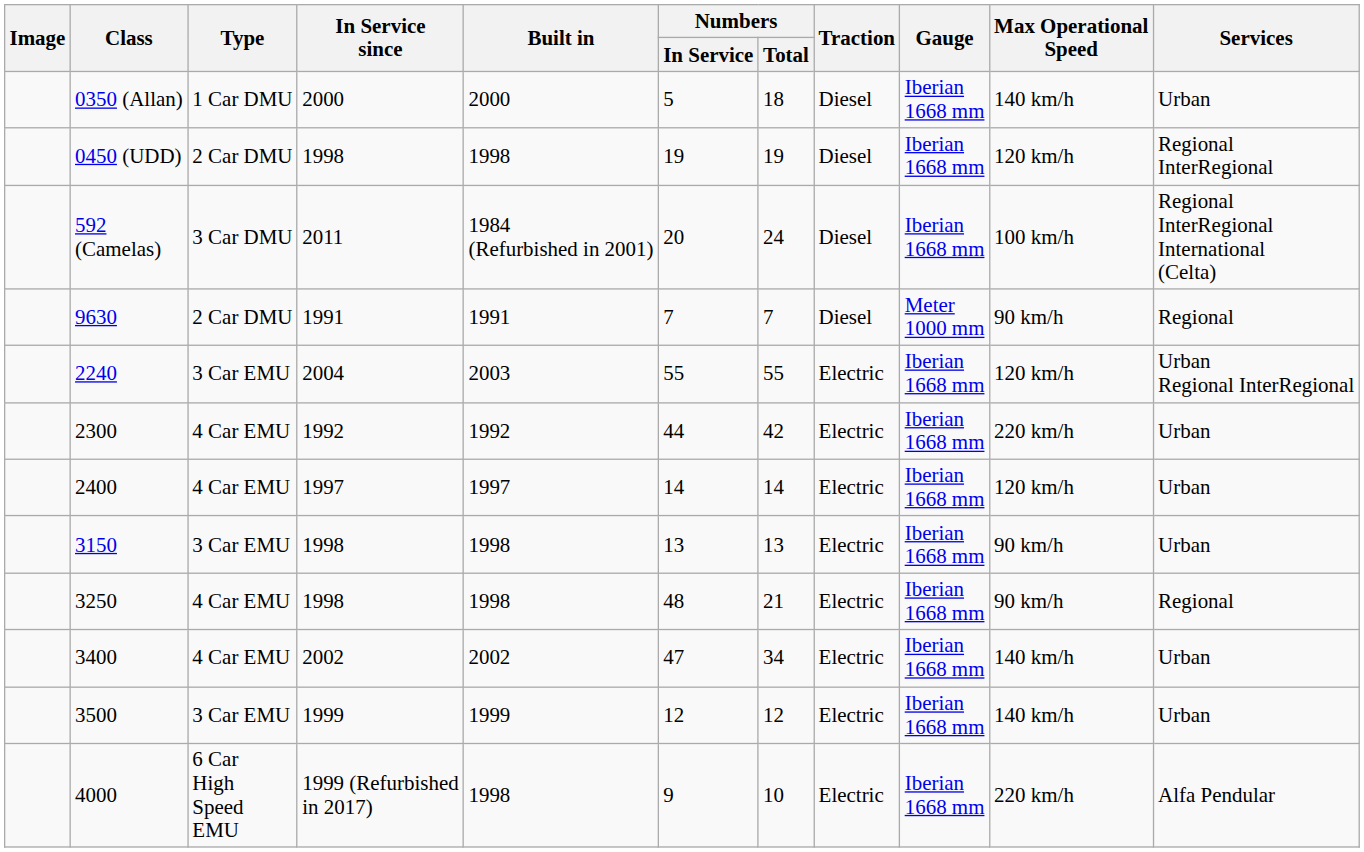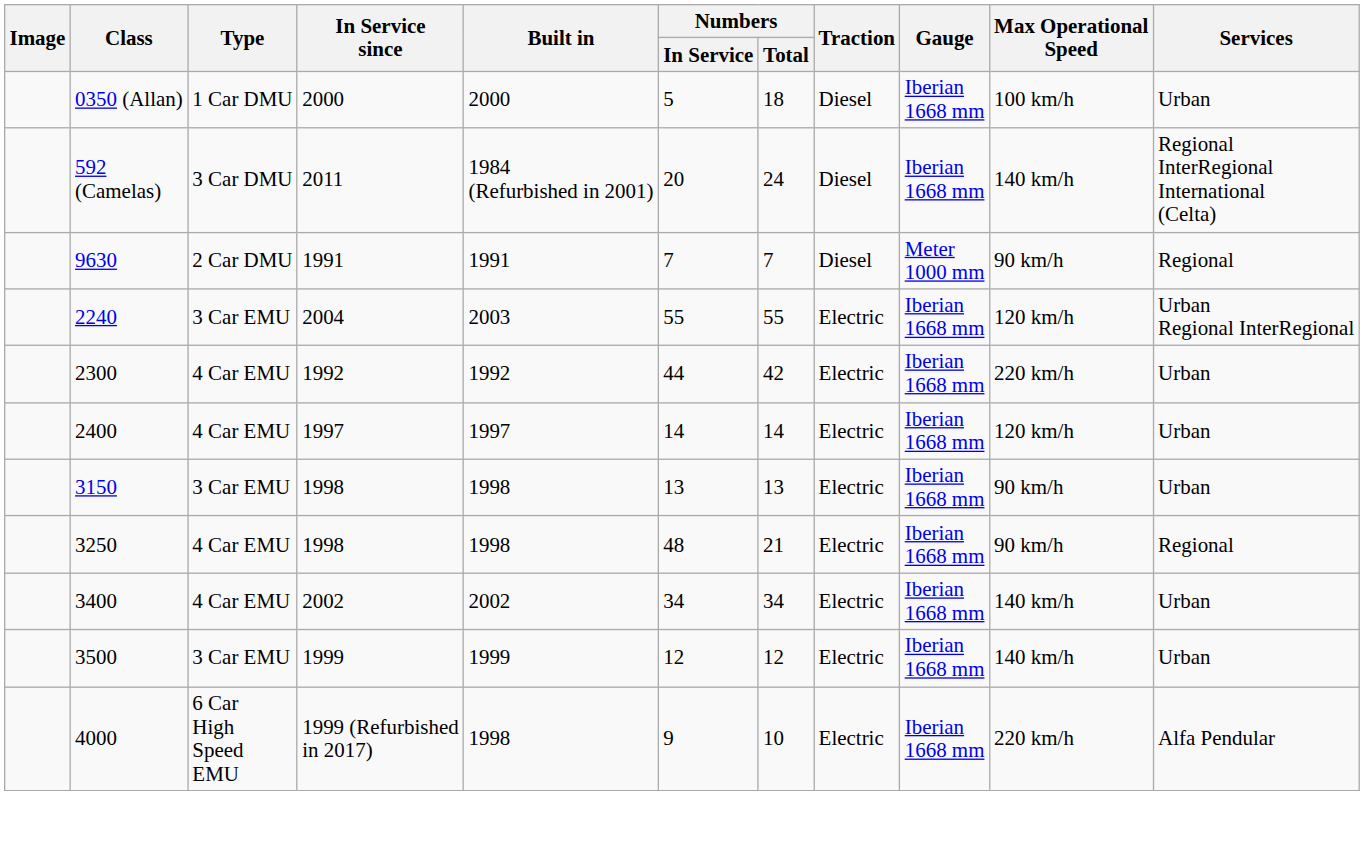(1034, 99) 140 km/h -> (1034, 99) 100 km/h
- row: (128, 156)
(1034, 236) 100 km/h -> (1034, 179) 140 km/h
(674, 657) 47 -> (674, 601) 34
